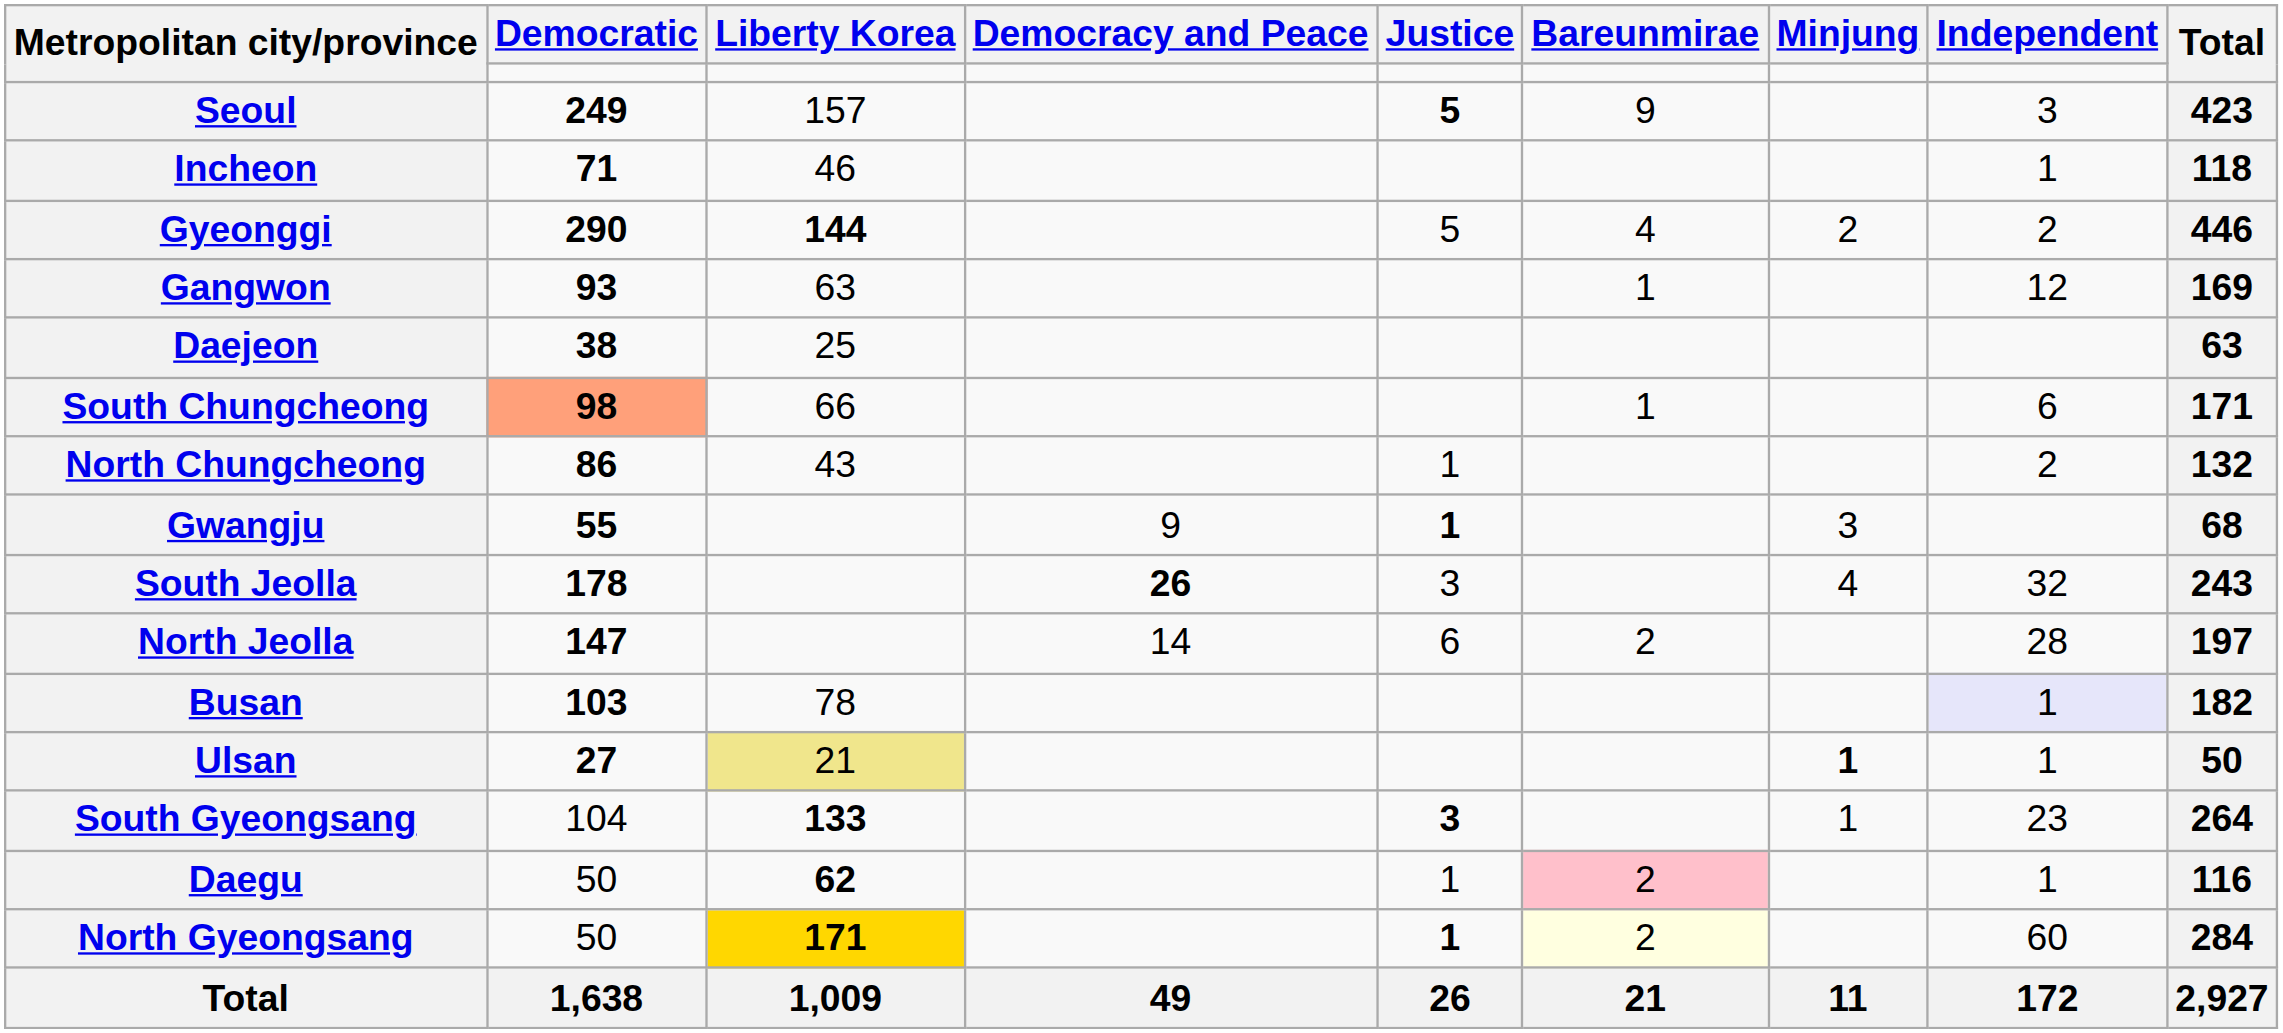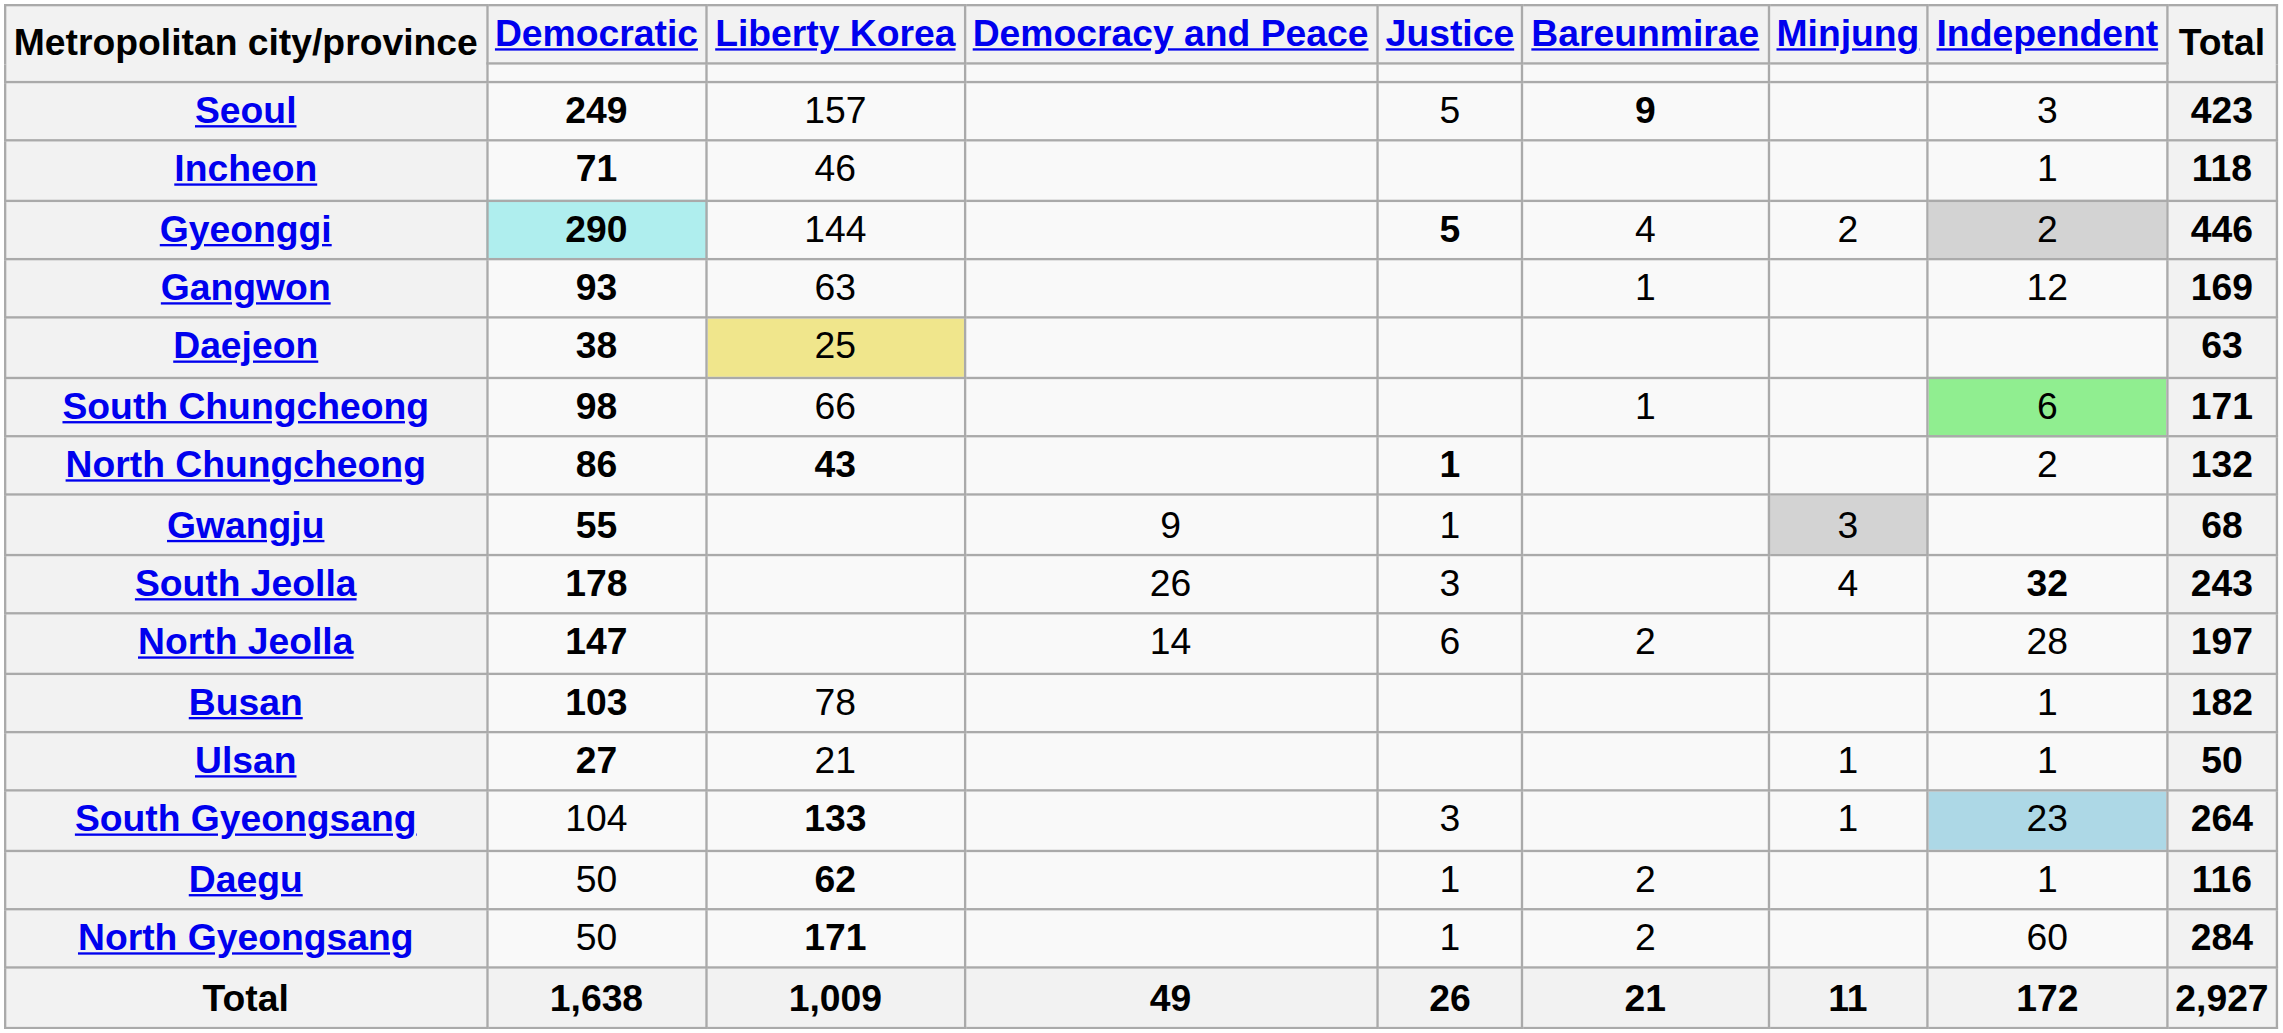(1450, 110) bold -> (1450, 110) normal
(1645, 110) normal -> (1645, 110) bold
(596, 228) no background -> (596, 228) paleturquoise background
(835, 228) bold -> (835, 228) normal
(1450, 228) normal -> (1450, 228) bold
(2047, 228) no background -> (2047, 228) lightgrey background
(835, 346) no background -> (835, 346) khaki background
(596, 405) lightsalmon background -> (596, 405) no background
(2047, 405) no background -> (2047, 405) lightgreen background
(835, 465) normal -> (835, 465) bold
(1450, 465) normal -> (1450, 465) bold
(1450, 524) bold -> (1450, 524) normal
(1848, 524) no background -> (1848, 524) lightgrey background
(1171, 583) bold -> (1171, 583) normal
(2047, 583) normal -> (2047, 583) bold
(2047, 701) lavender background -> (2047, 701) no background
(835, 760) khaki background -> (835, 760) no background
(1848, 760) bold -> (1848, 760) normal
(1450, 819) bold -> (1450, 819) normal
(2047, 819) no background -> (2047, 819) lightblue background
(1645, 878) pink background -> (1645, 878) no background
(835, 938) gold background -> (835, 938) no background
(1450, 938) bold -> (1450, 938) normal
(1645, 938) lightyellow background -> (1645, 938) no background
